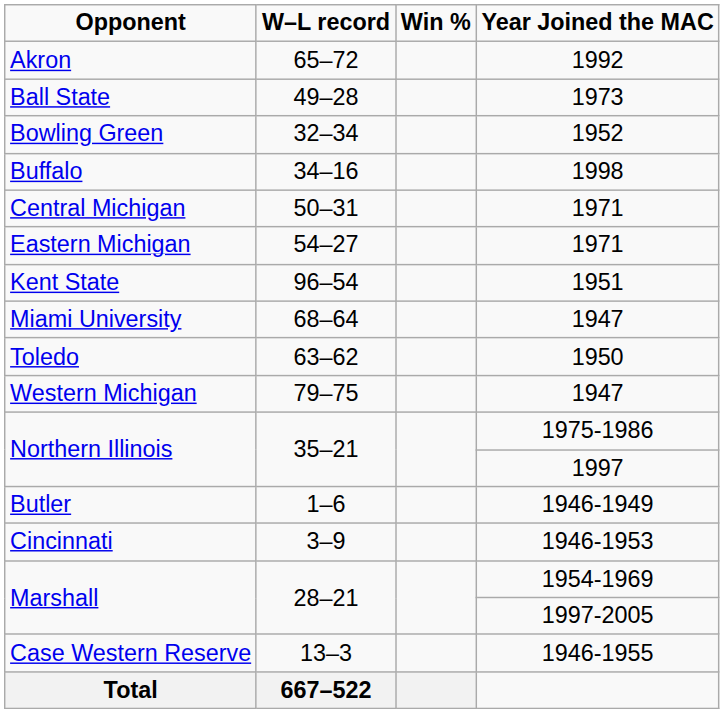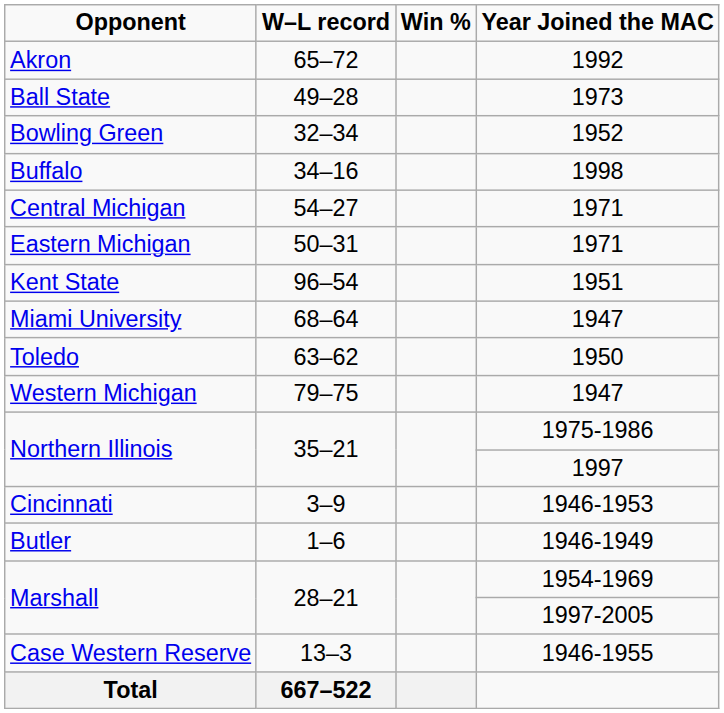(326, 208) 50–31 -> (326, 208) 54–27
(326, 245) 54–27 -> (326, 245) 50–31
rows swapped: (41, 504) <-> (61, 541)
